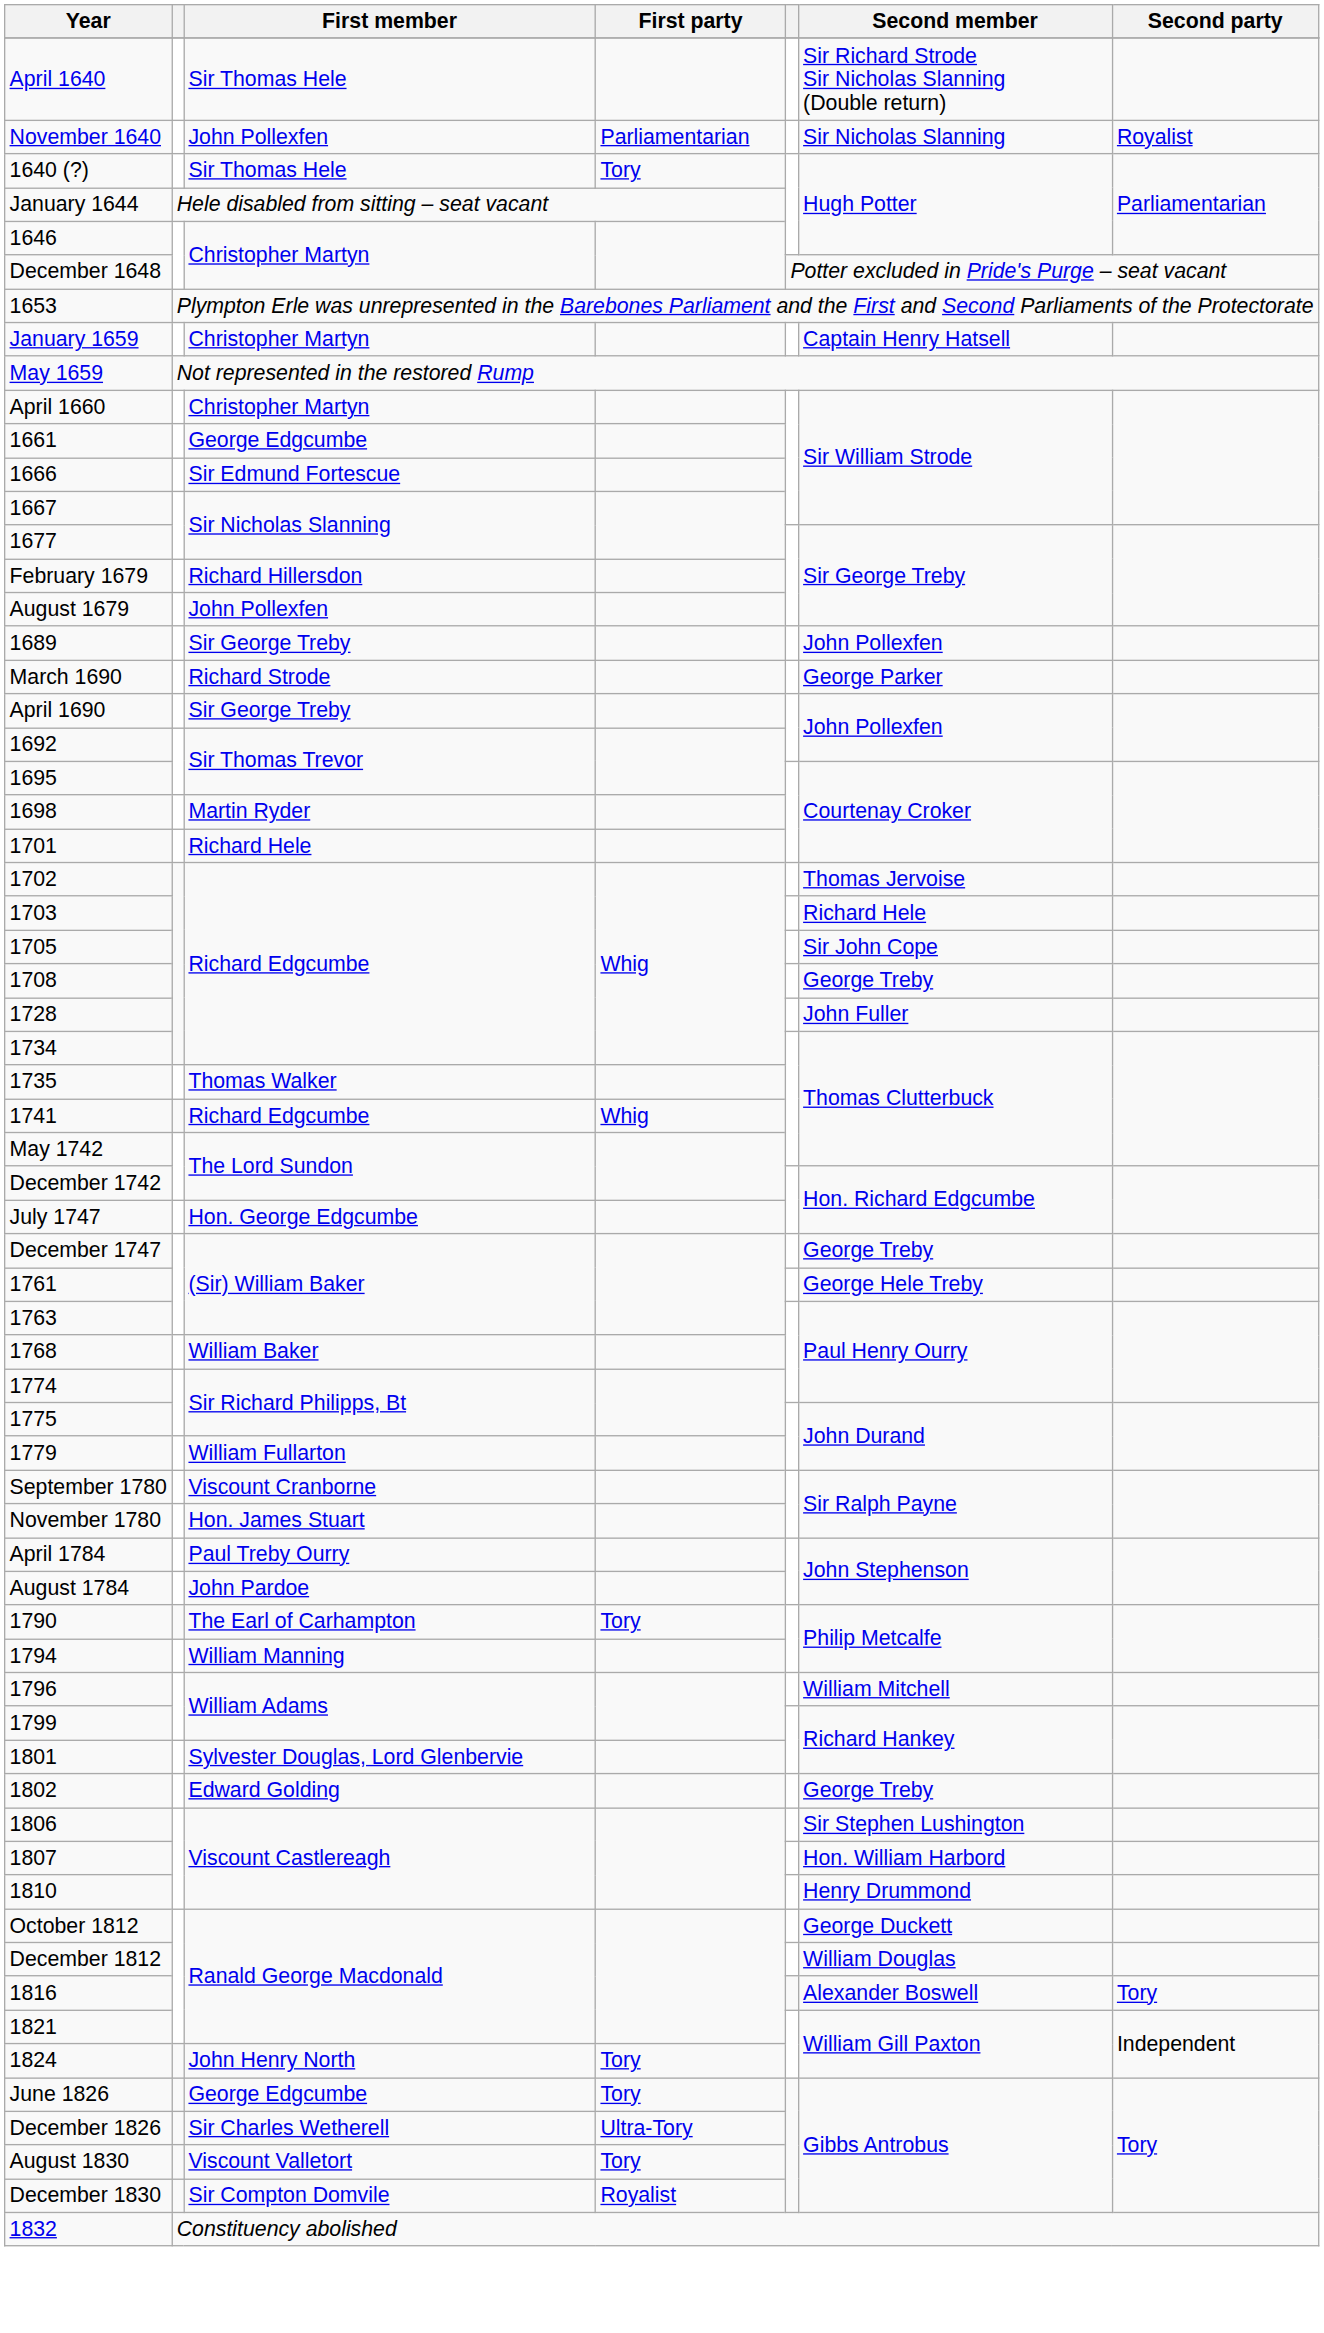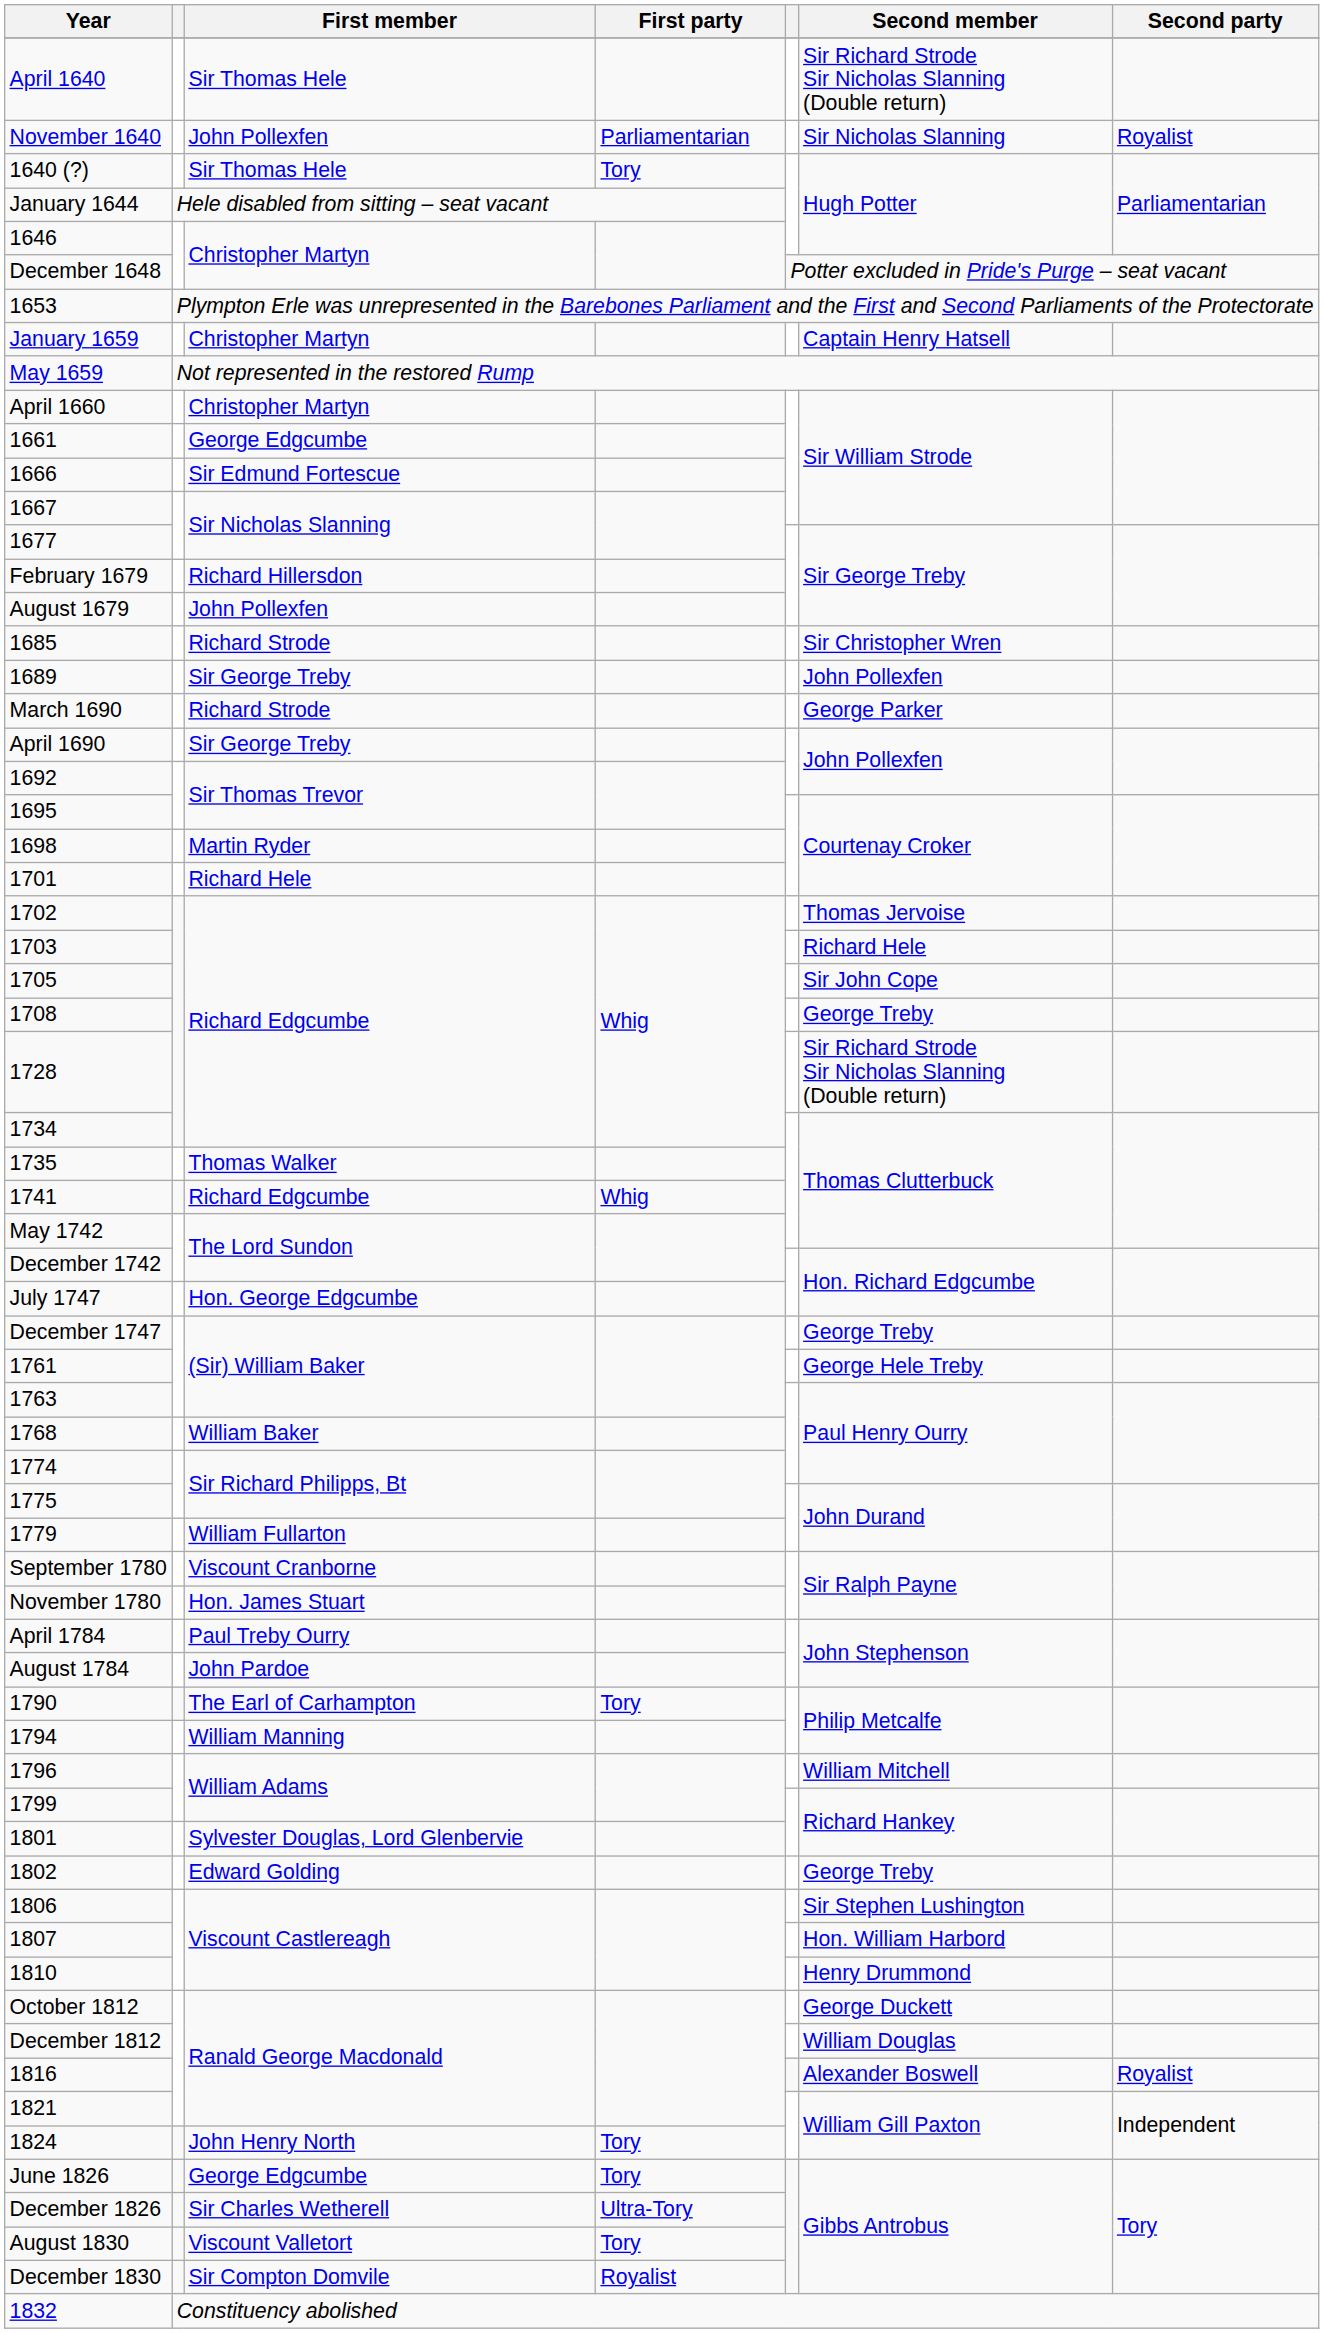+ row: (33, 642)
(856, 1014) John Fuller -> (904, 1071) Sir Richard Strode Sir Nicholas Slanning (Double return)
(1137, 1992) Tory -> (1155, 2074) Royalist
